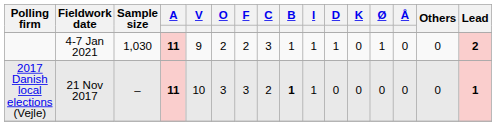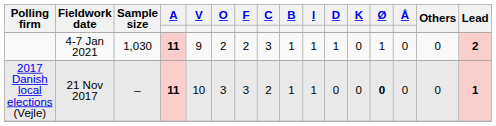(291, 91) bold -> (291, 91) normal
(382, 91) normal -> (382, 91) bold
